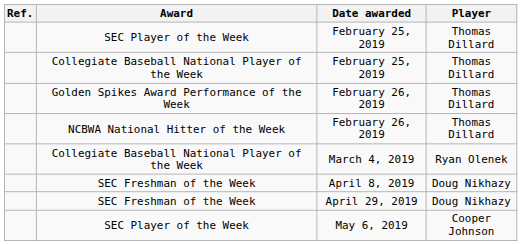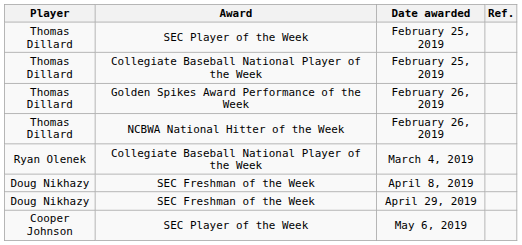columns swapped: (471, 13) <-> (20, 13)
